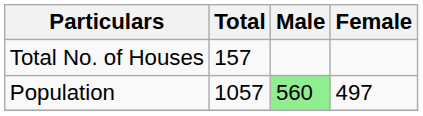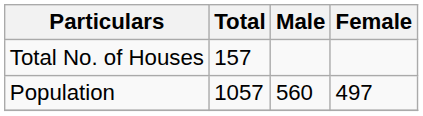(294, 92) lightgreen background -> (294, 92) no background
